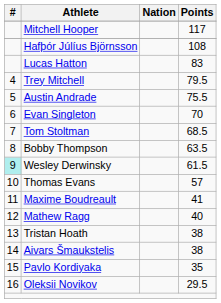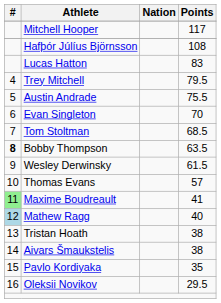(13, 149) normal -> (13, 149) bold
(13, 166) paleturquoise background -> (13, 166) no background
(13, 200) no background -> (13, 200) lightgreen background
(13, 217) no background -> (13, 217) lightblue background
